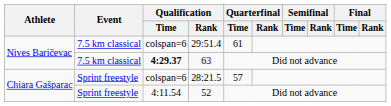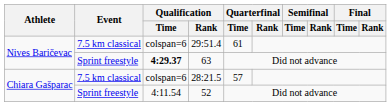(109, 61) 7.5 km classical -> (108, 61) Sprint freestyle
(108, 77) Sprint freestyle -> (109, 77) 7.5 km classical
